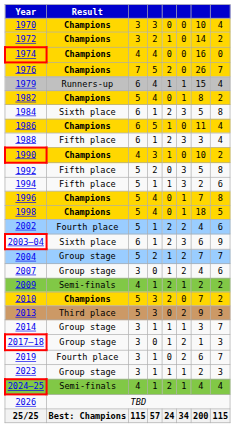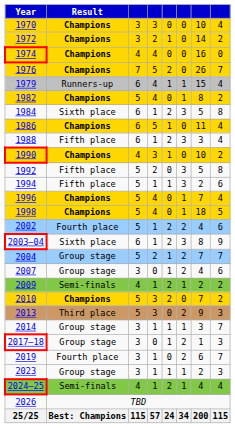(220, 198) 8 -> (220, 198) 4
(201, 242) 6 -> (201, 242) 8
